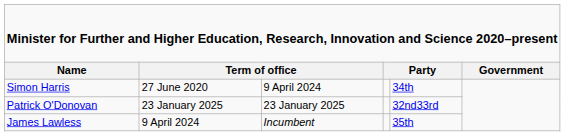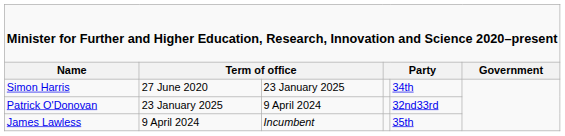(292, 88) 9 April 2024 -> (304, 88) 23 January 2025
(304, 105) 23 January 2025 -> (292, 105) 9 April 2024
